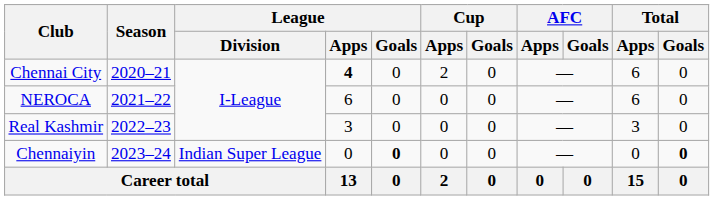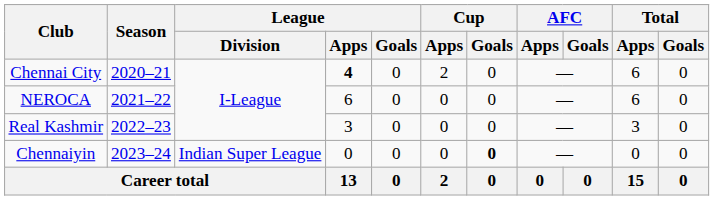(396, 153) bold -> (396, 153) normal
(492, 153) normal -> (492, 153) bold
(683, 153) bold -> (683, 153) normal
